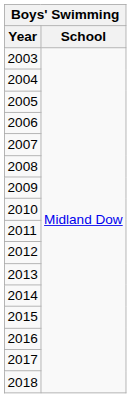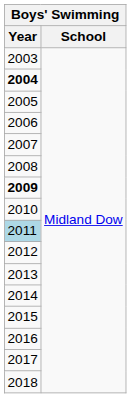(23, 79) normal -> (23, 79) bold
(23, 187) normal -> (23, 187) bold
(22, 230) no background -> (22, 230) lightblue background
